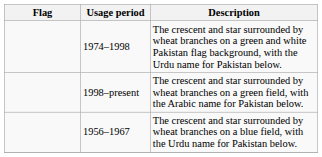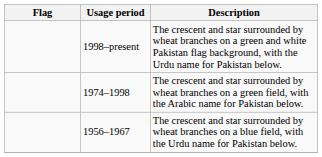(106, 46) 1974–1998 -> (111, 46) 1998–present
(111, 92) 1998–present -> (106, 92) 1974–1998
